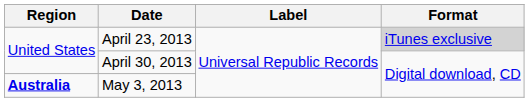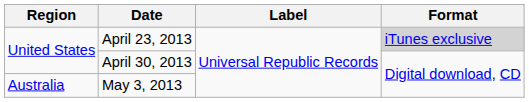(39, 85) bold -> (36, 85) normal
